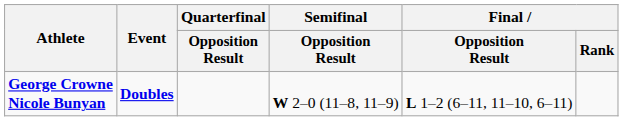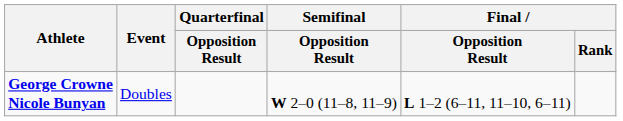(147, 94) bold -> (146, 94) normal
